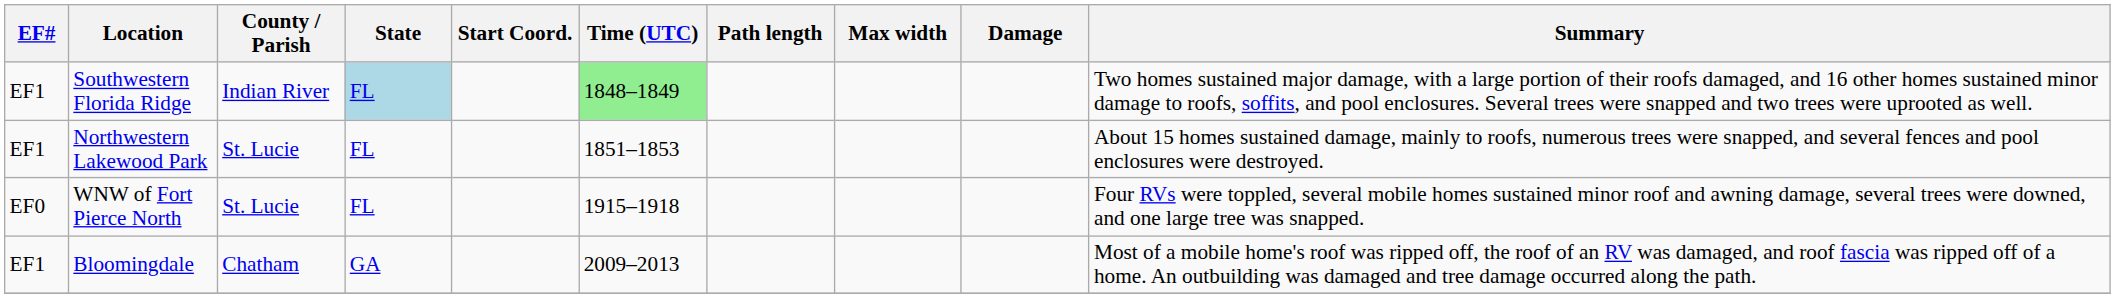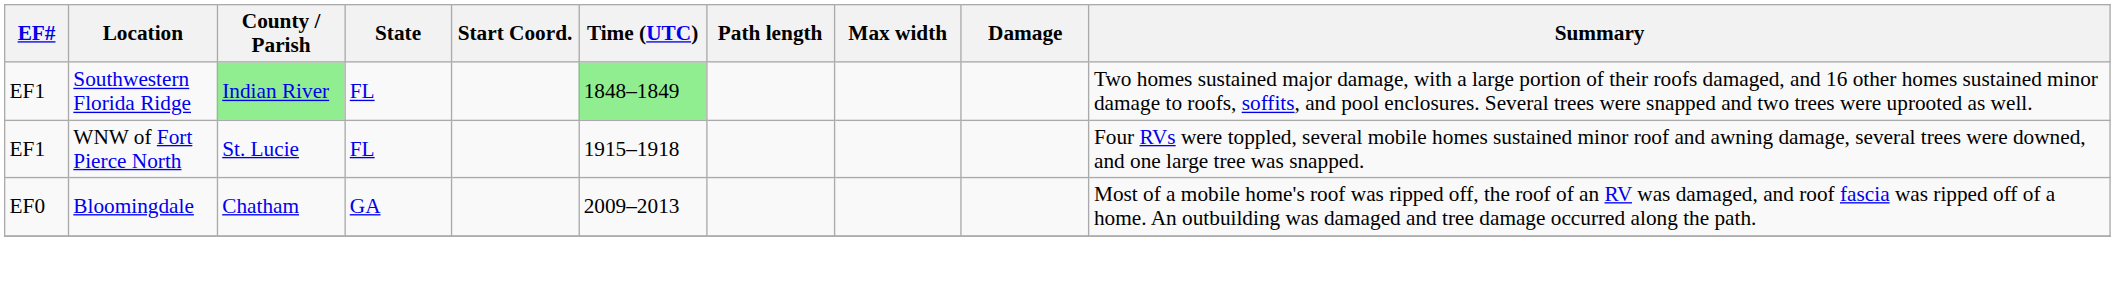(276, 91) no background -> (276, 91) lightgreen background
(362, 91) lightblue background -> (362, 91) no background
- row: (140, 148)
(27, 206) EF0 -> (27, 148) EF1
(27, 264) EF1 -> (27, 206) EF0
